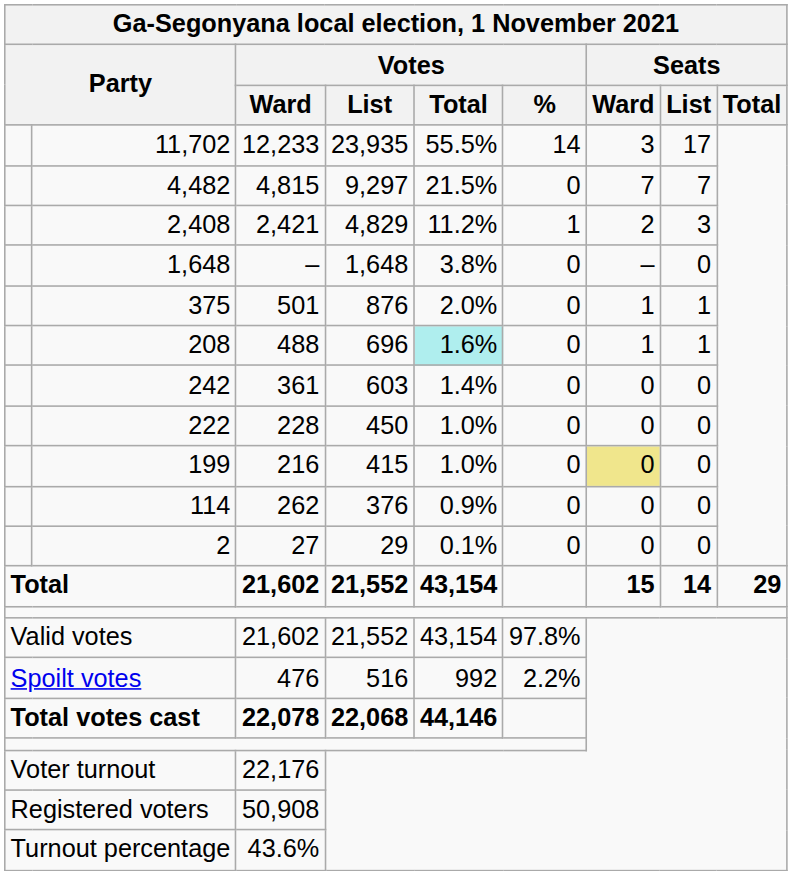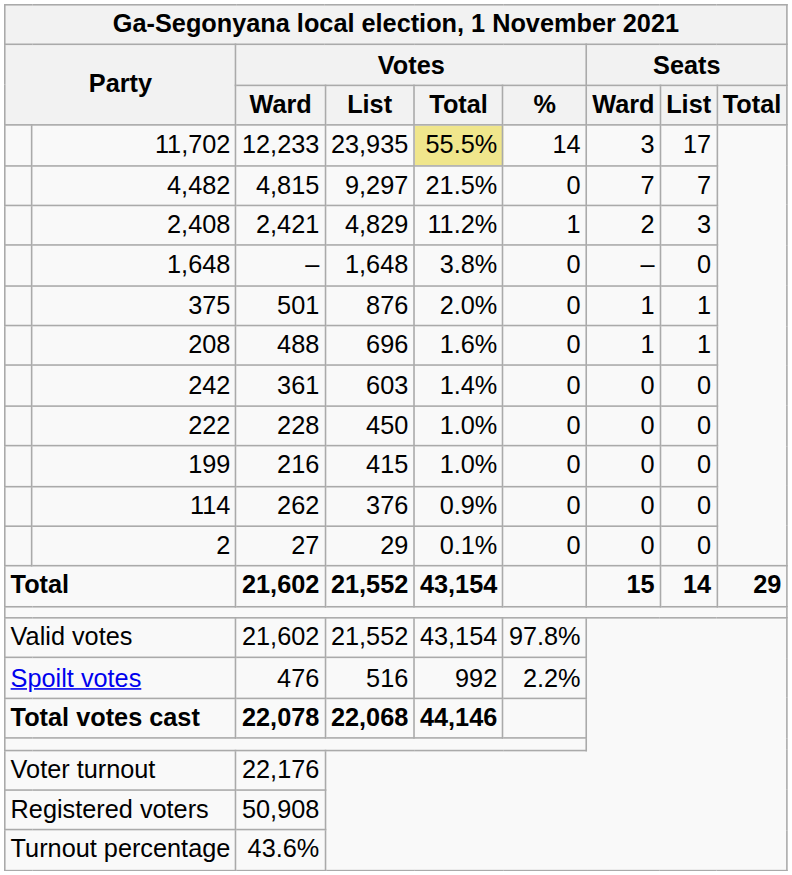(461, 144) no background -> (461, 144) khaki background
(468, 345) paleturquoise background -> (468, 345) no background
(647, 465) khaki background -> (647, 465) no background
